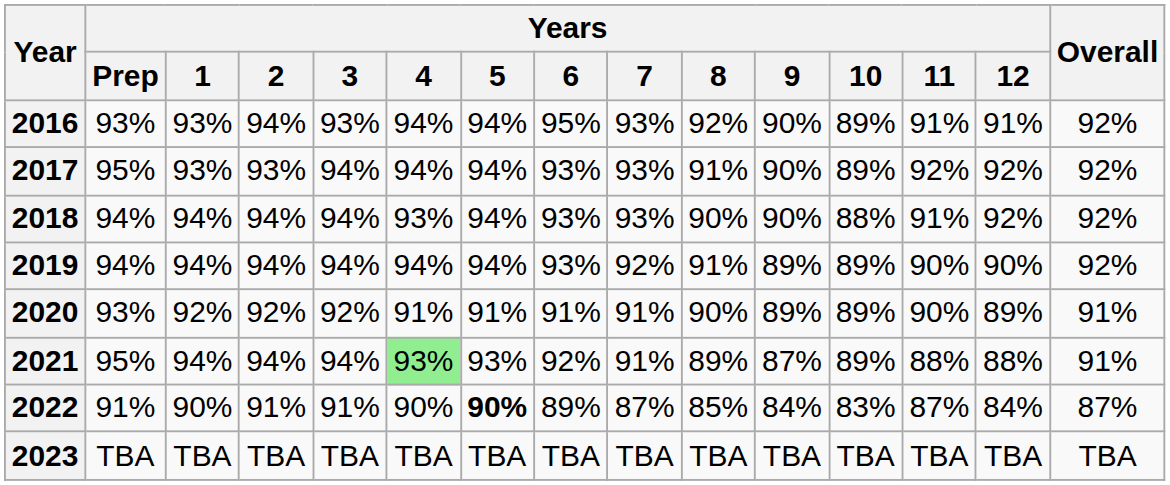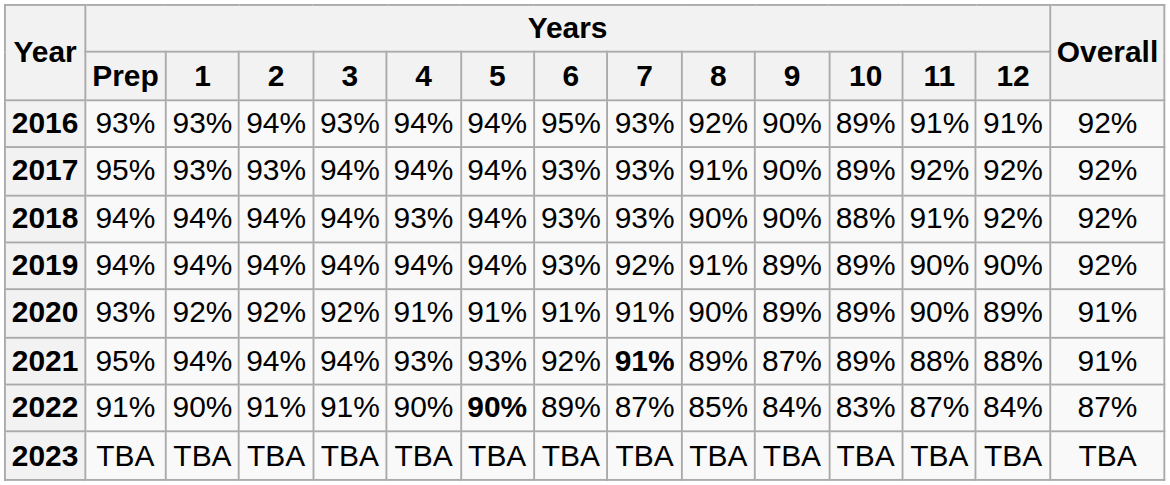(424, 360) lightgreen background -> (424, 360) no background
(645, 360) normal -> (645, 360) bold
